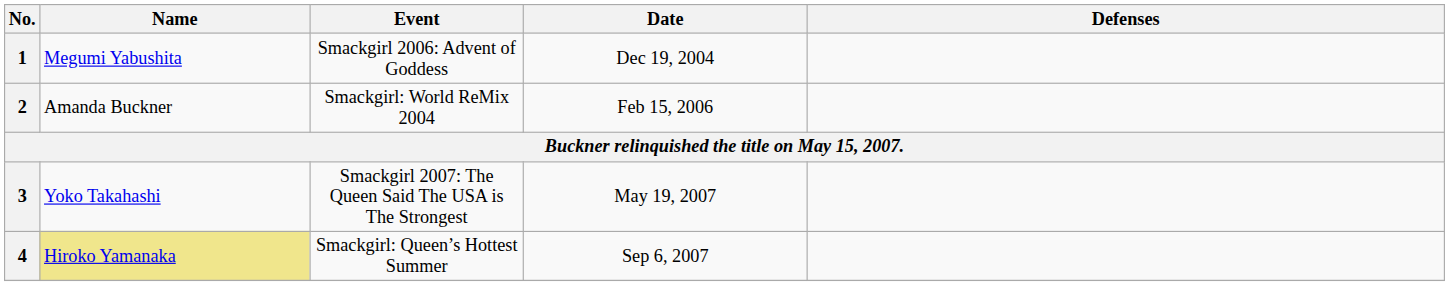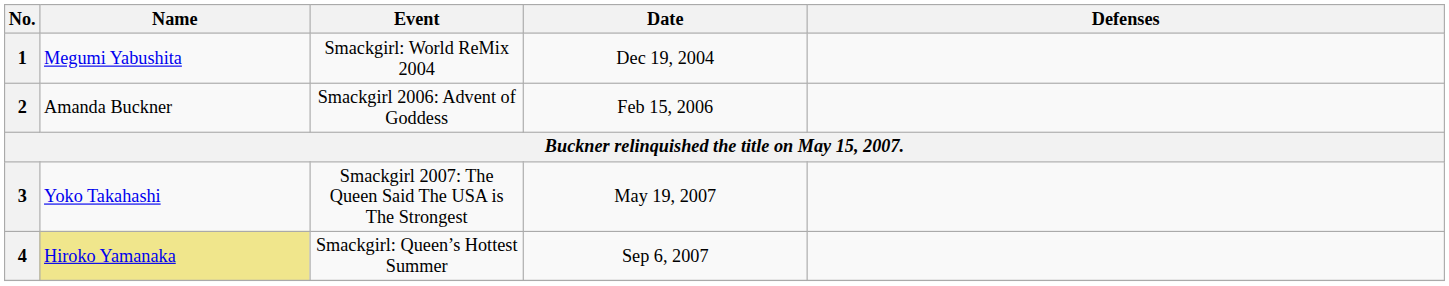(417, 58) Smackgirl 2006: Advent of Goddess -> (417, 58) Smackgirl: World ReMix 2004
(417, 107) Smackgirl: World ReMix 2004 -> (417, 107) Smackgirl 2006: Advent of Goddess
